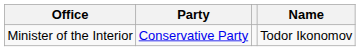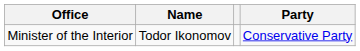columns swapped: (306, 14) <-> (193, 14)
